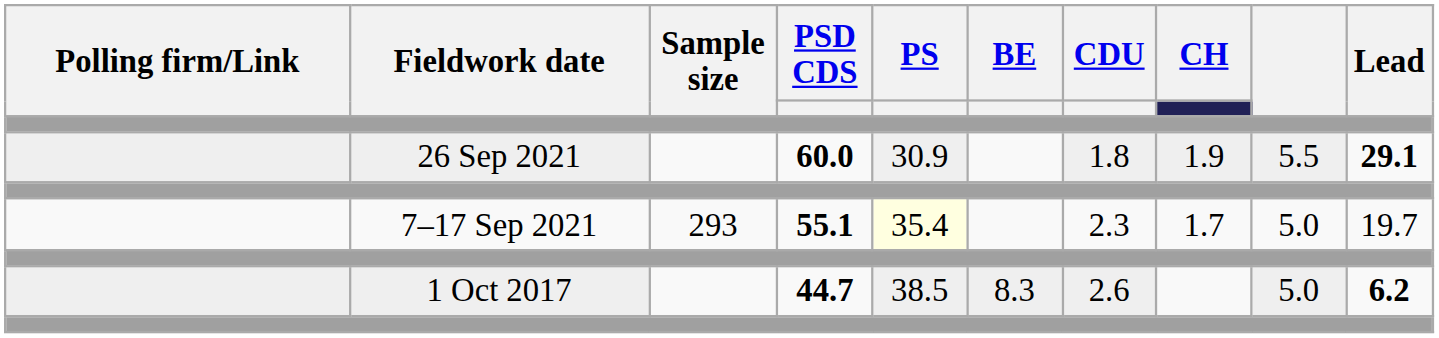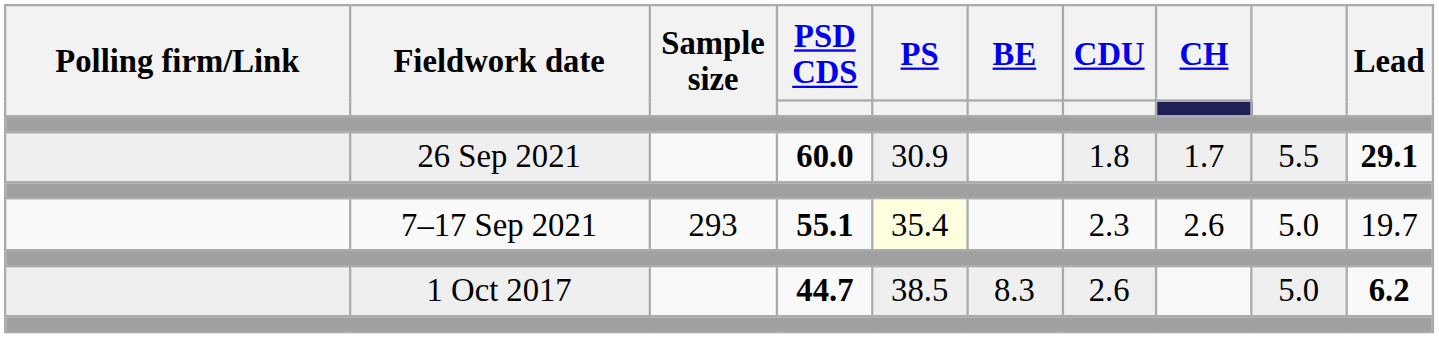(1204, 157) 1.9 -> (1204, 157) 1.7
(1204, 224) 1.7 -> (1204, 224) 2.6
